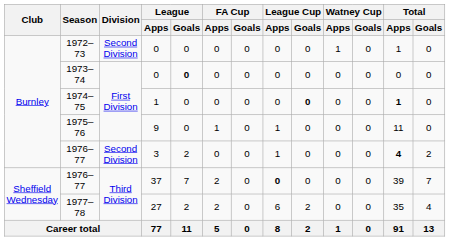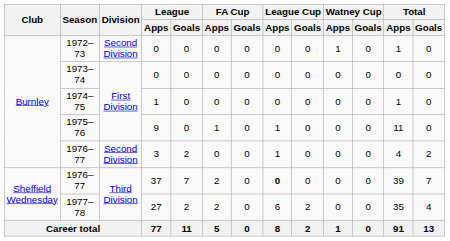(187, 75) bold -> (187, 75) normal
(308, 101) bold -> (308, 101) normal
(398, 101) bold -> (398, 101) normal
(398, 154) bold -> (398, 154) normal
